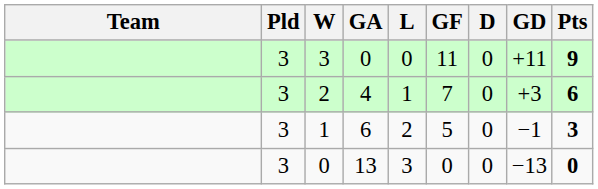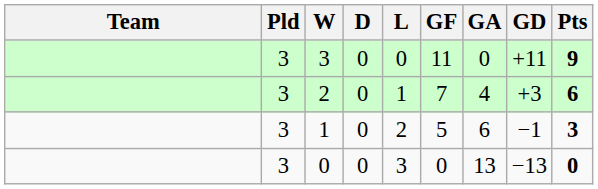columns swapped: (487, 22) <-> (366, 22)
